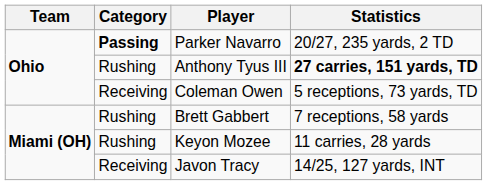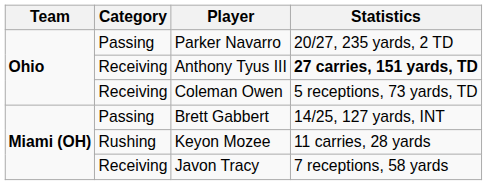(129, 42) bold -> (126, 42) normal
(127, 67) Rushing -> (133, 67) Receiving
(127, 117) Rushing -> (126, 117) Passing
(371, 117) 7 receptions, 58 yards -> (369, 117) 14/25, 127 yards, INT
(369, 166) 14/25, 127 yards, INT -> (371, 166) 7 receptions, 58 yards
